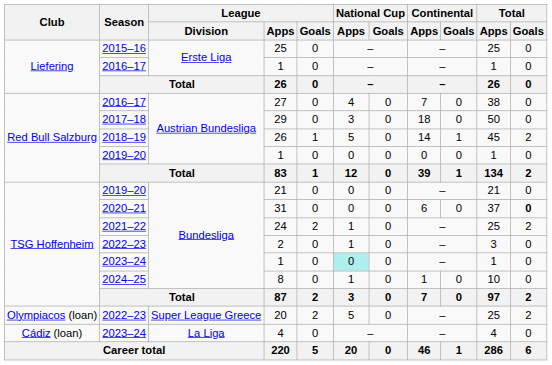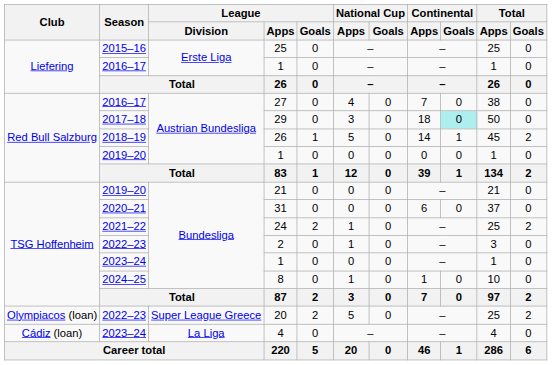(459, 119) no background -> (459, 119) paleturquoise background
(528, 208) bold -> (528, 208) normal
(351, 262) paleturquoise background -> (351, 262) no background
